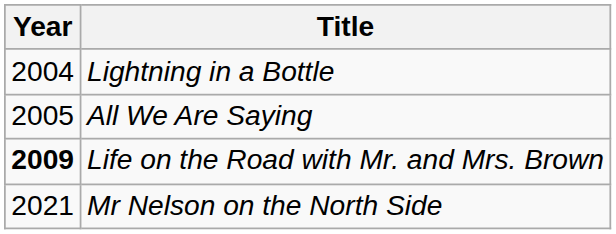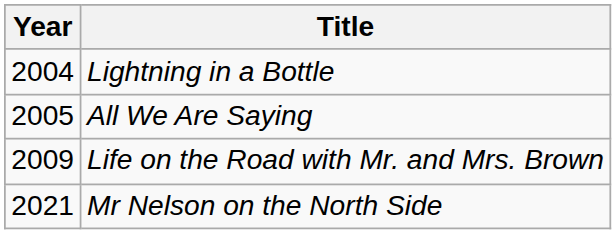(43, 160) bold -> (43, 160) normal
